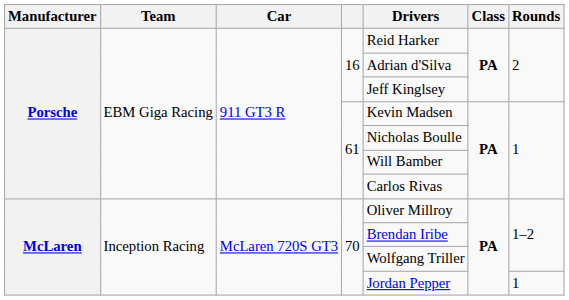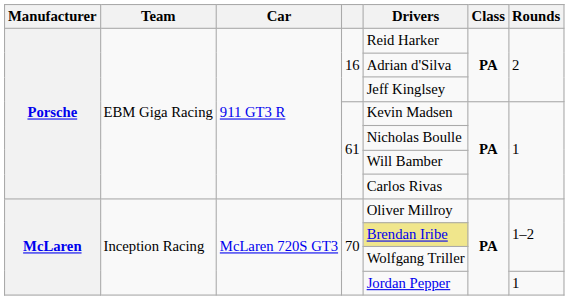(407, 234) no background -> (407, 234) khaki background
